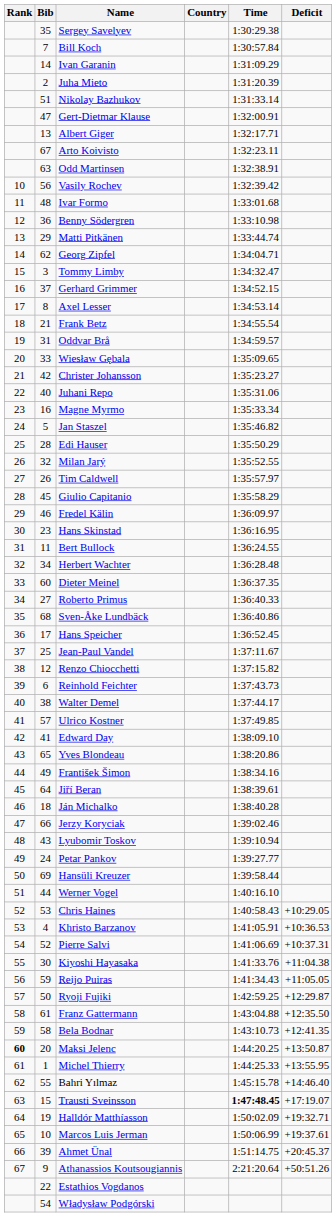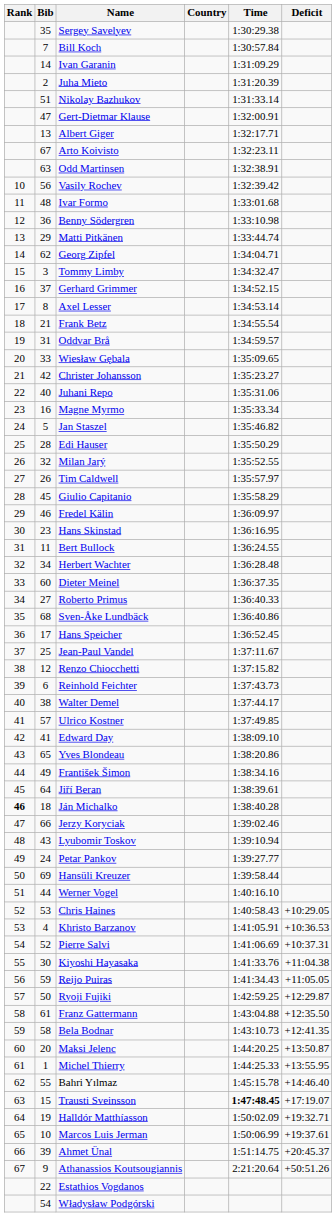(20, 806) normal -> (20, 806) bold
(20, 1048) bold -> (20, 1048) normal
